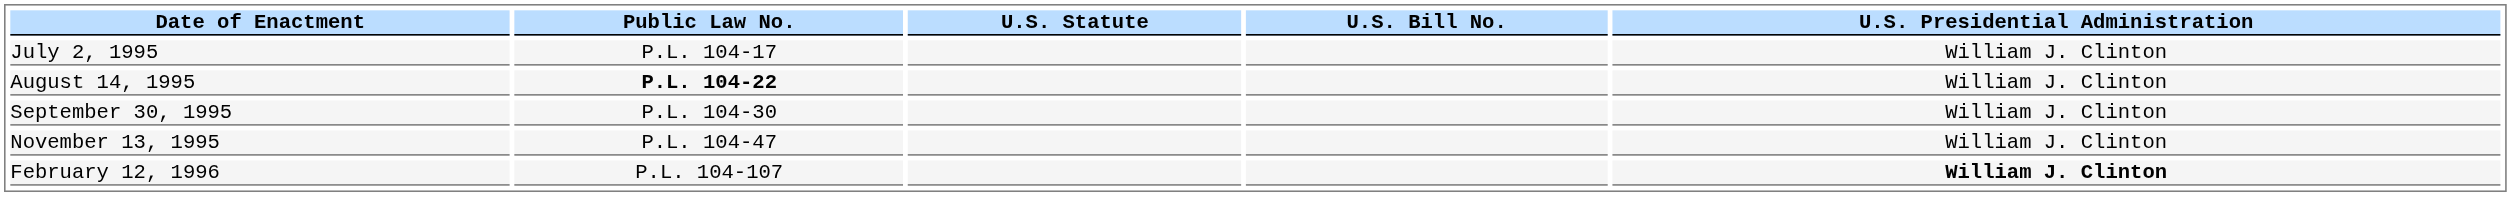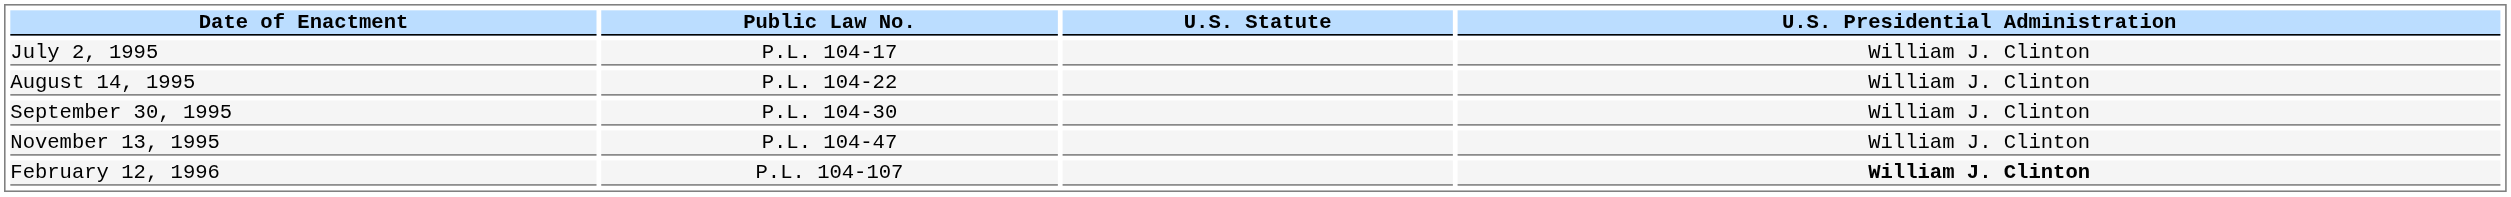- column: (1427, 22)
(709, 82) bold -> (829, 82) normal
